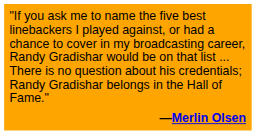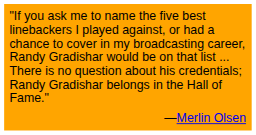(203, 118) bold -> (205, 118) normal
